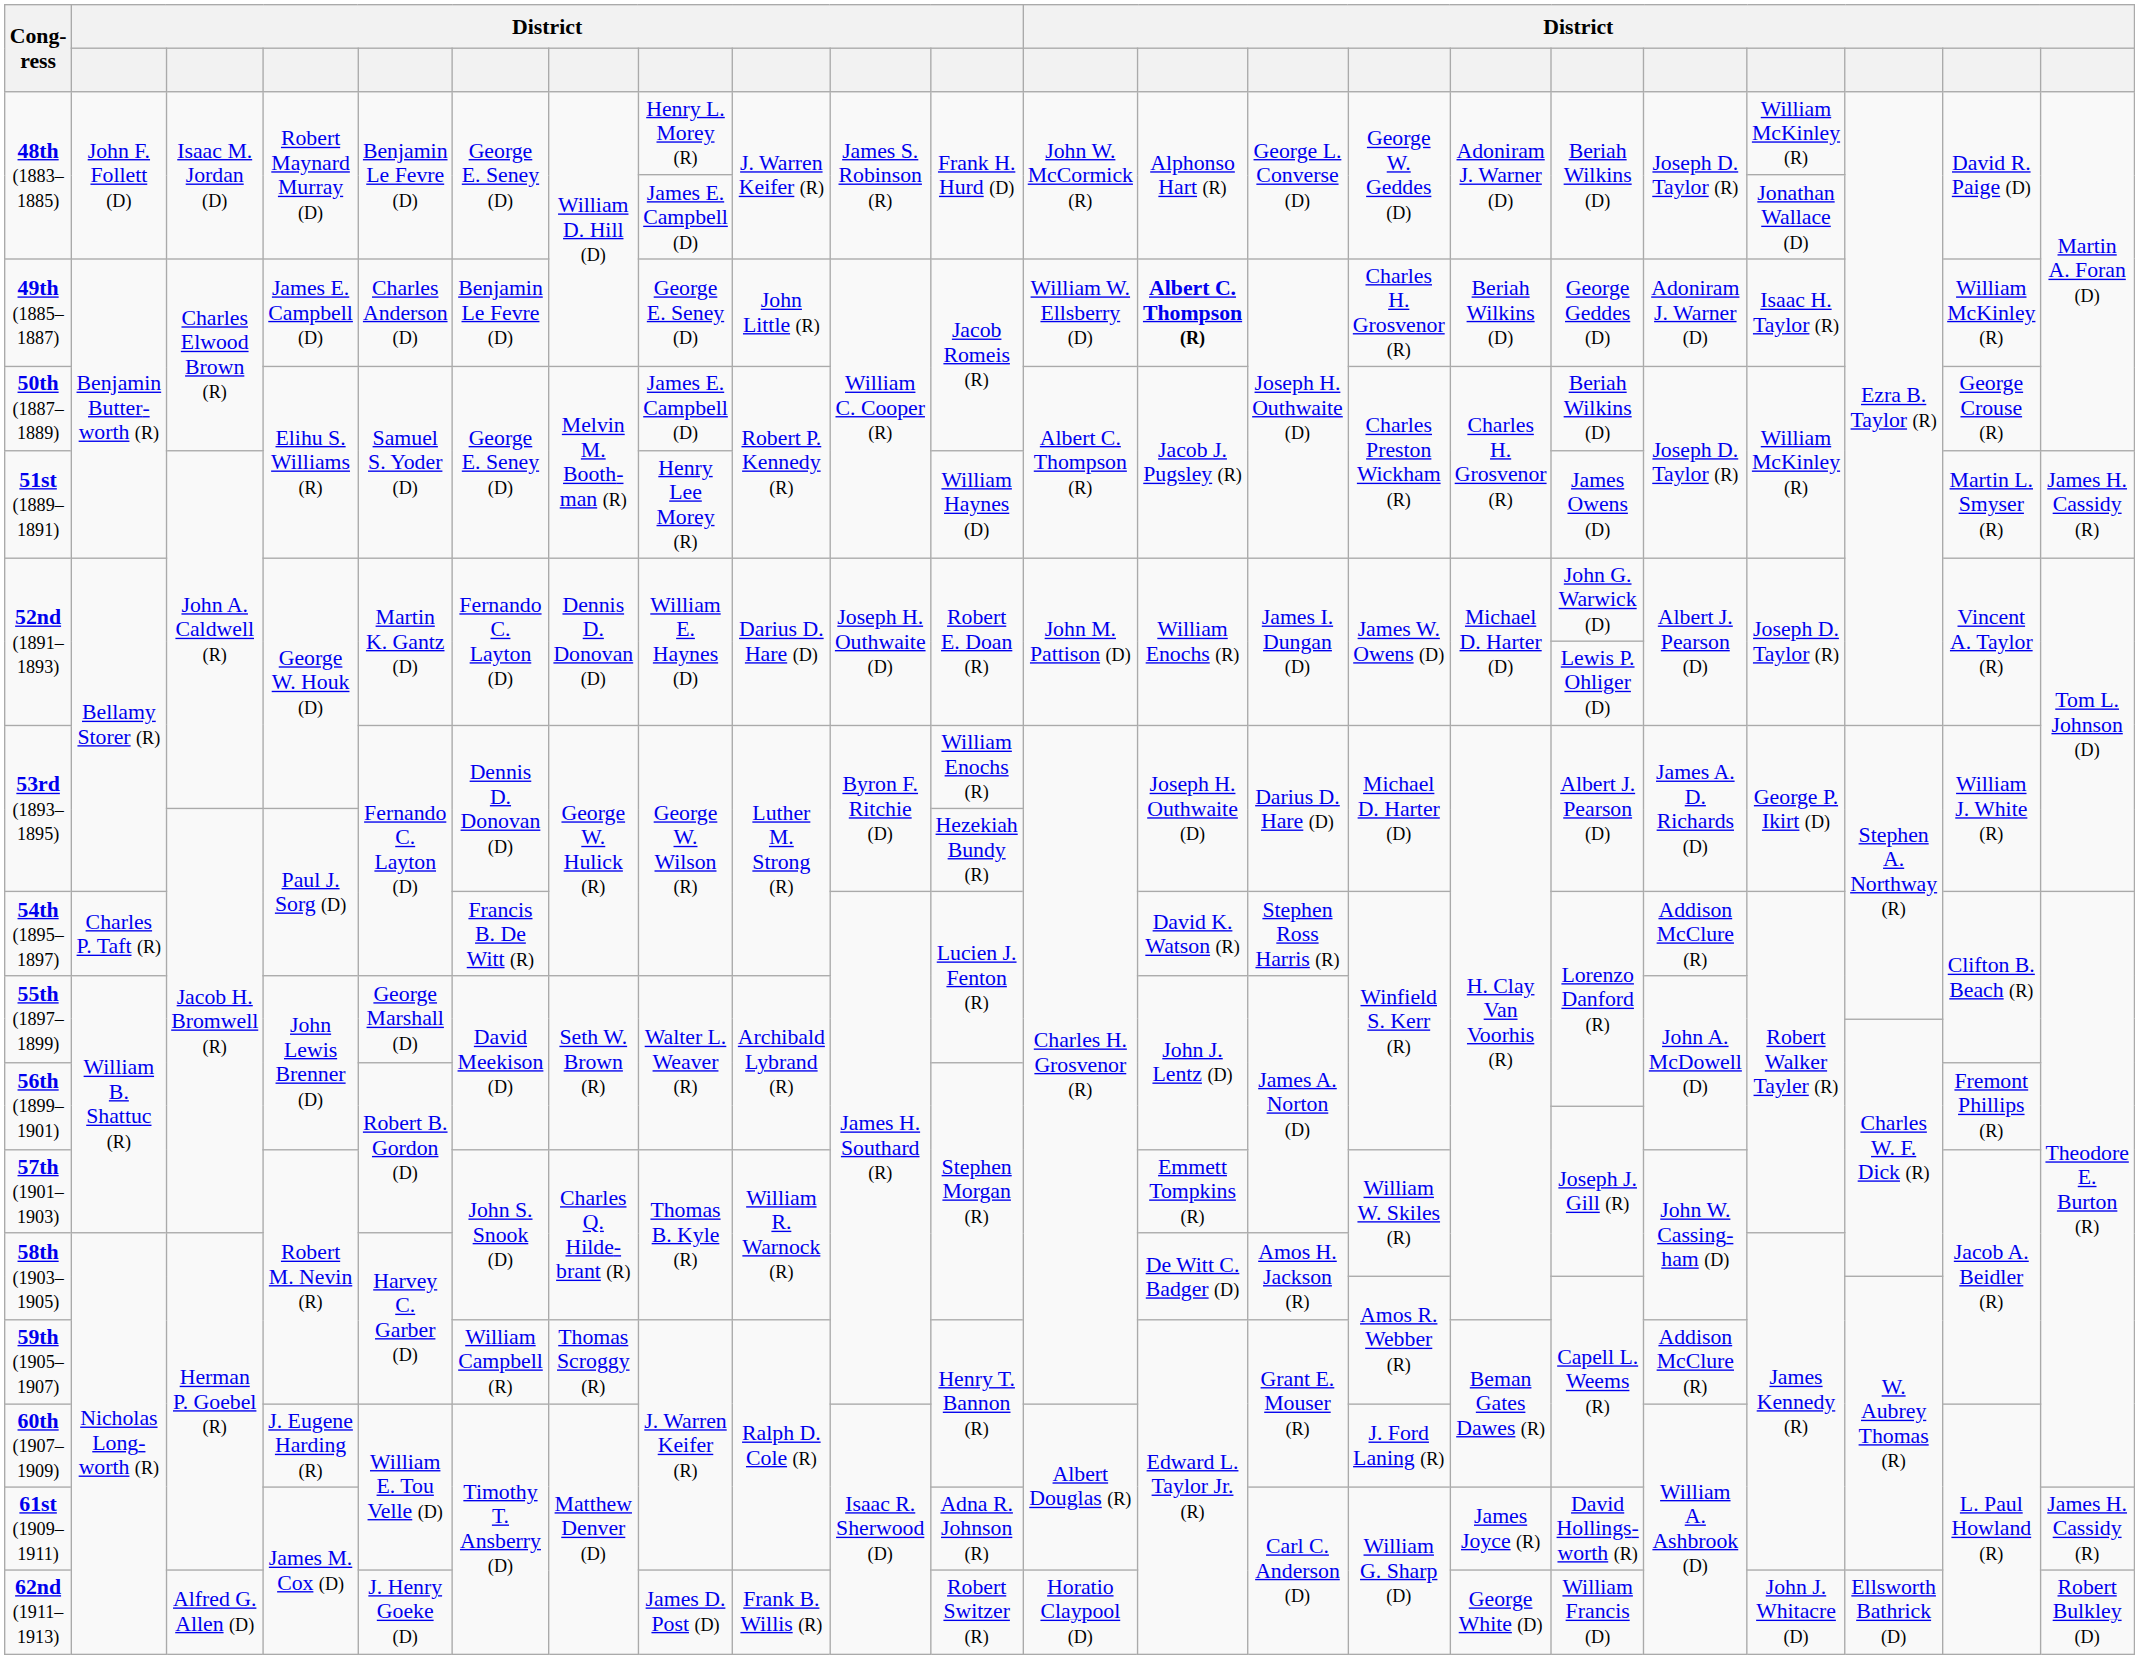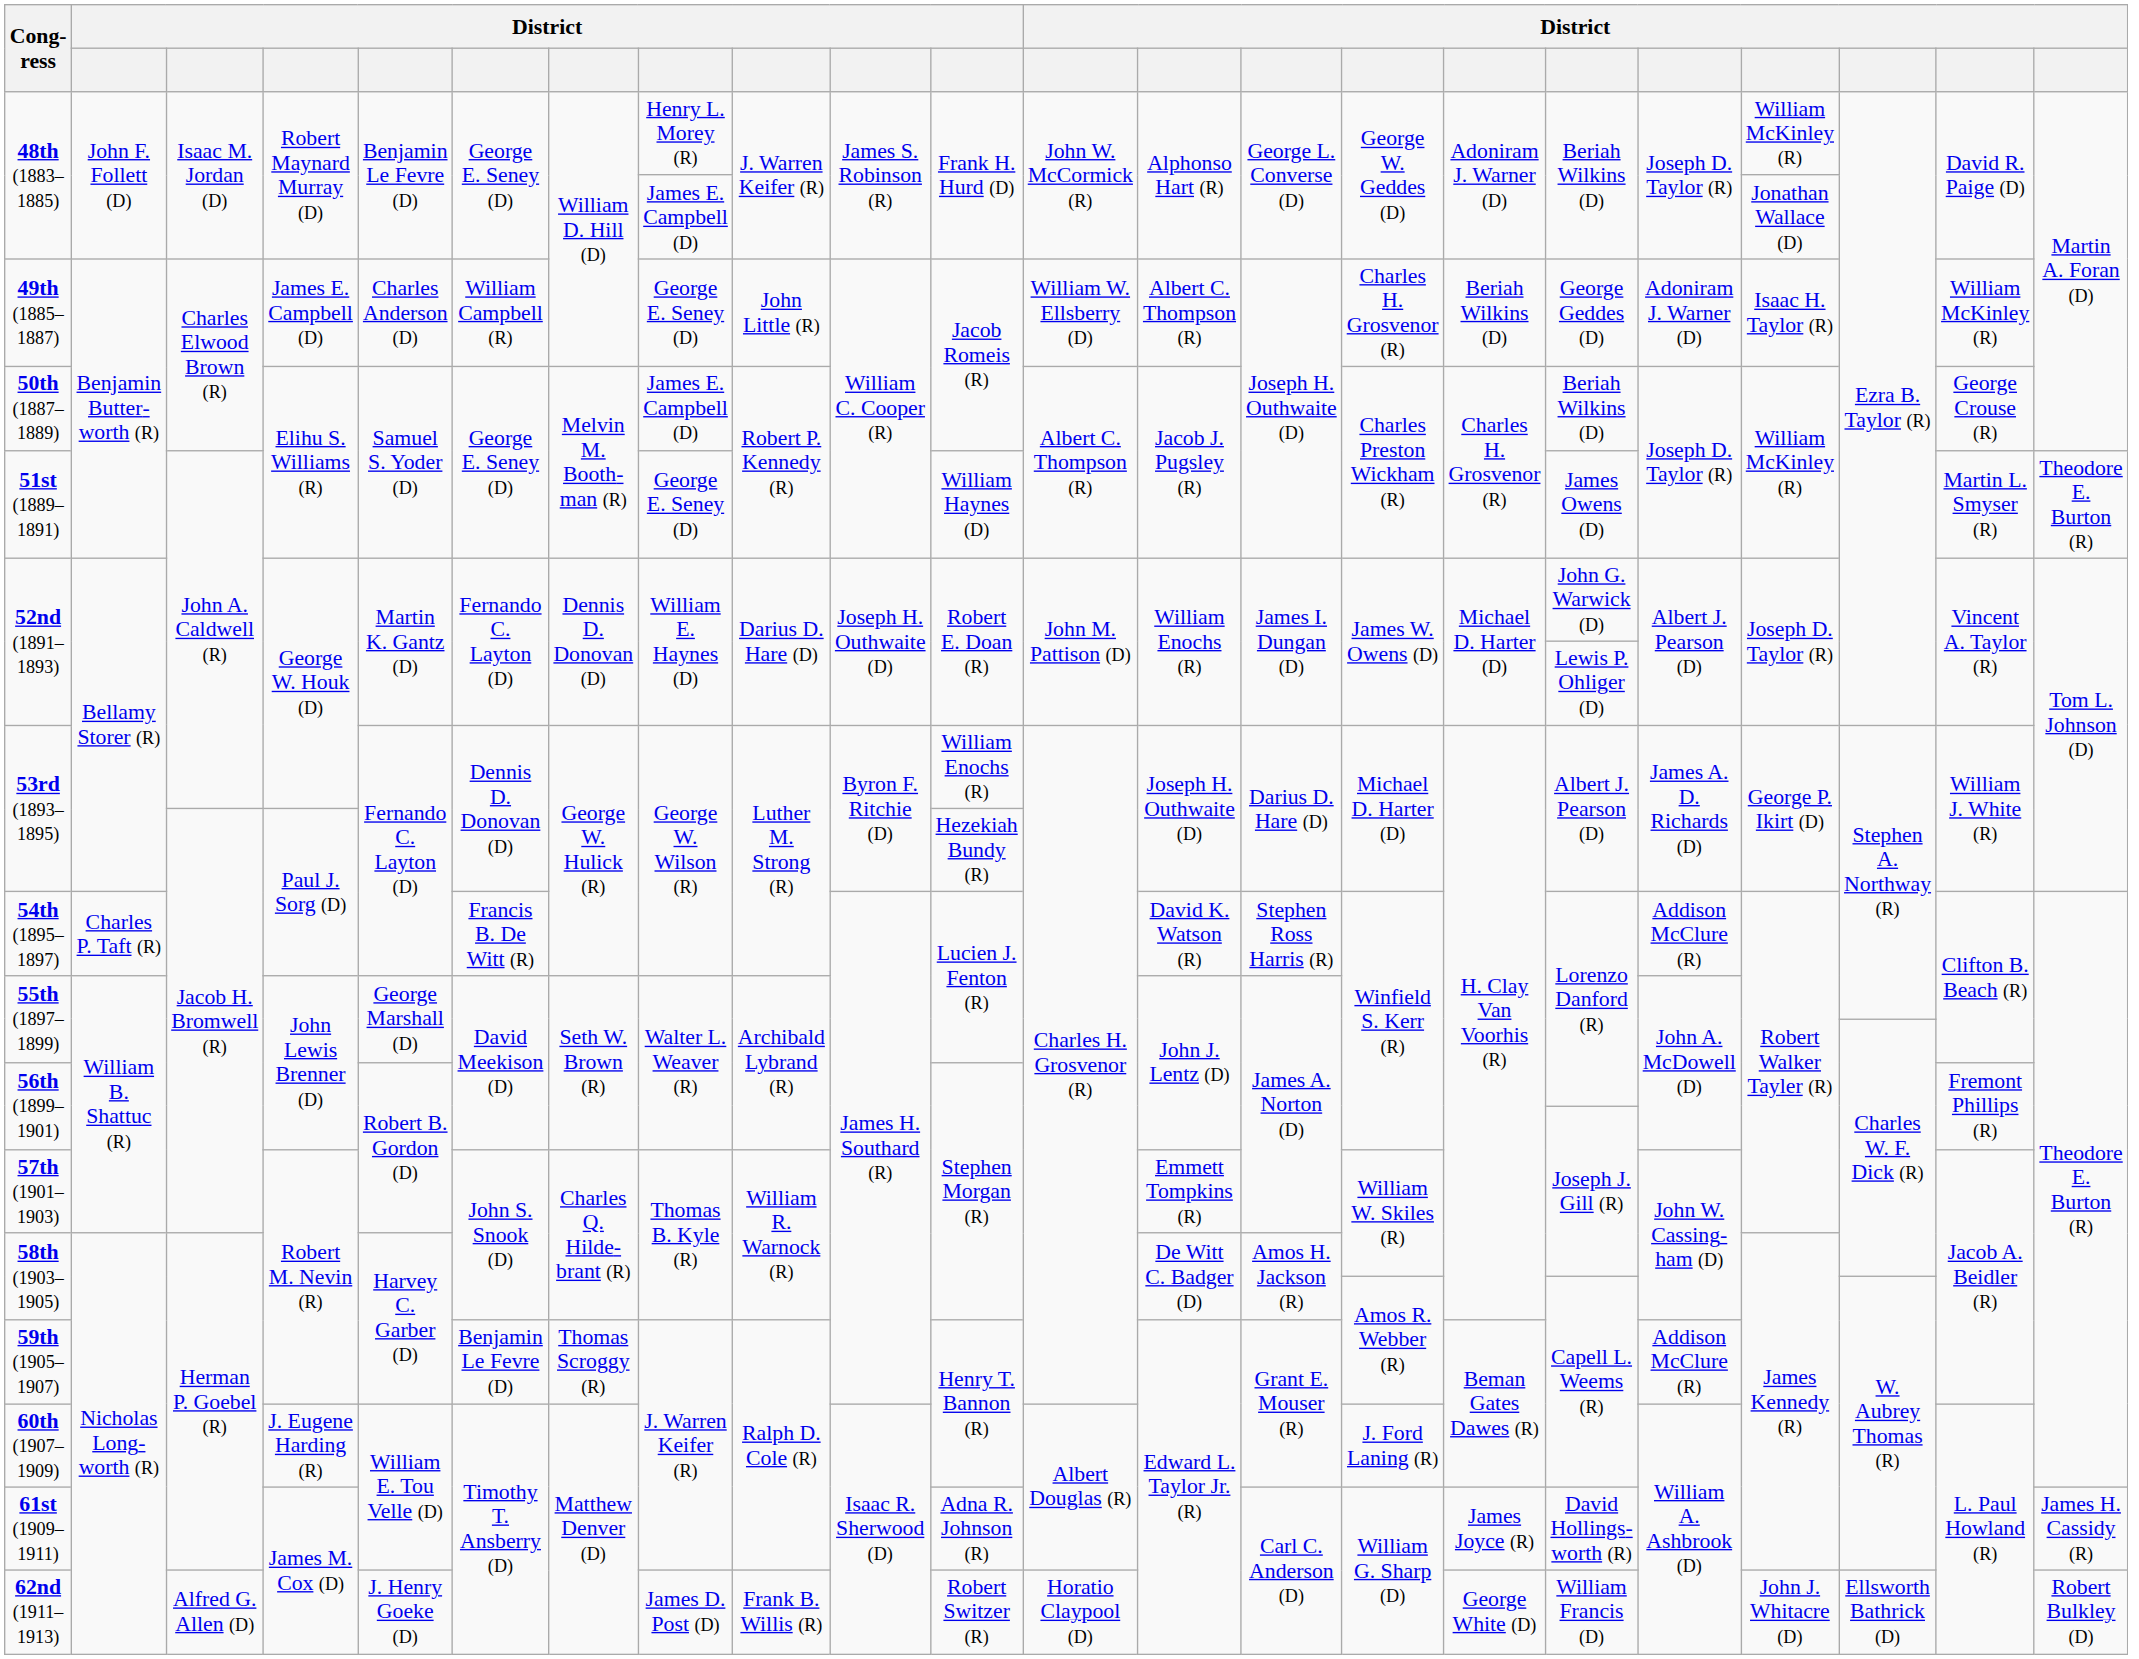(500, 312) Benjamin Le Fevre (D) -> (500, 312) William Campbell (R)
(1193, 312) bold -> (1189, 312) normal
(686, 503) Henry Lee Morey (R) -> (686, 503) George E. Seney (D)
(2087, 503) James H. Cassidy (R) -> (2081, 503) Theodore E. Burton (R)
(500, 1361) William Campbell (R) -> (500, 1361) Benjamin Le Fevre (D)
